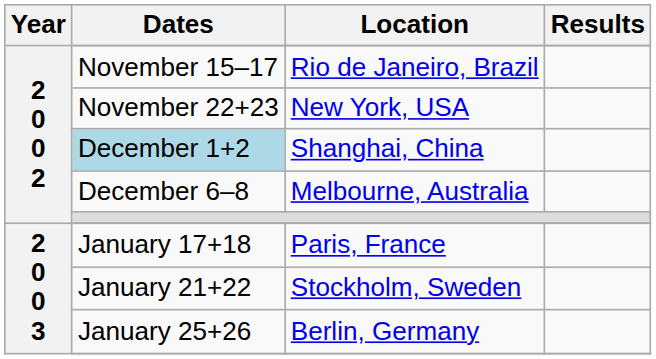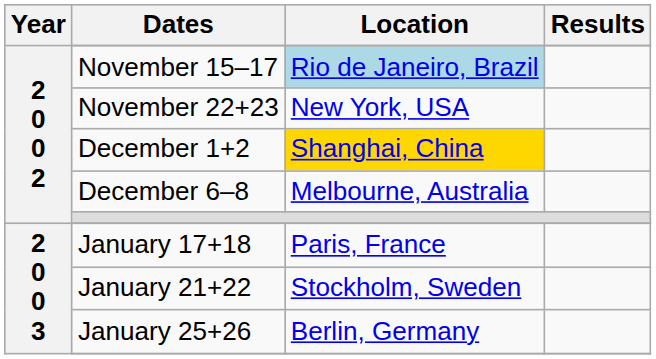(415, 66) no background -> (415, 66) lightblue background
(164, 149) lightblue background -> (164, 149) no background
(387, 149) no background -> (387, 149) gold background
